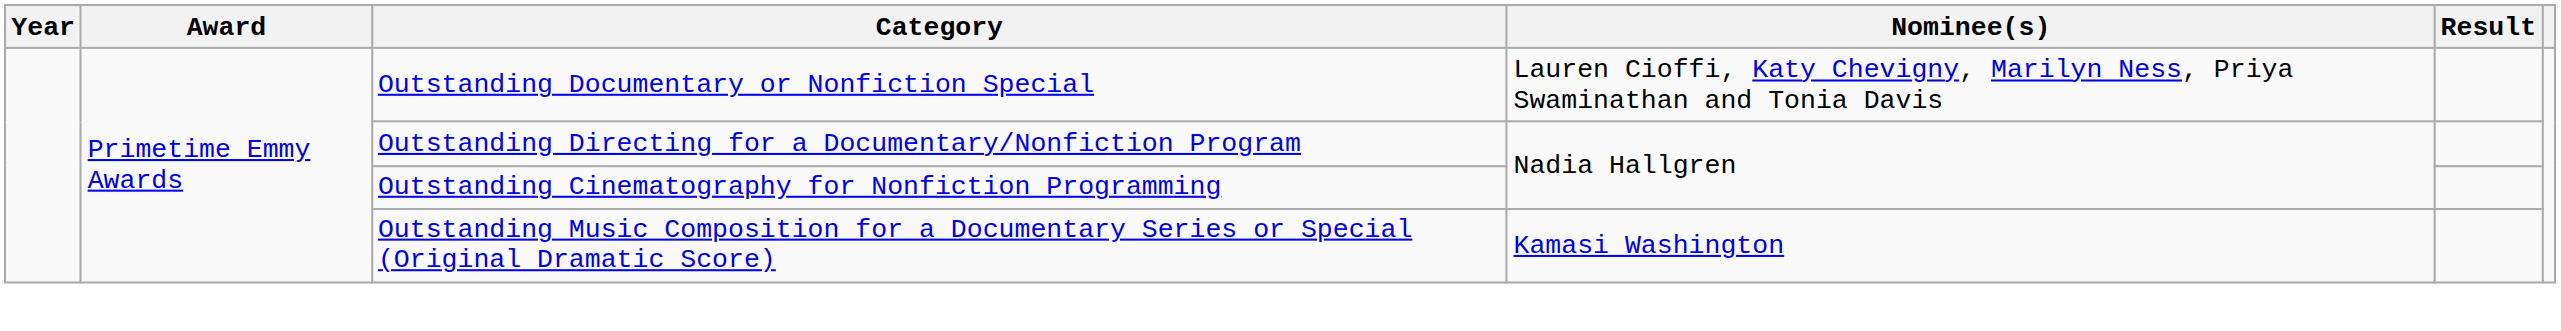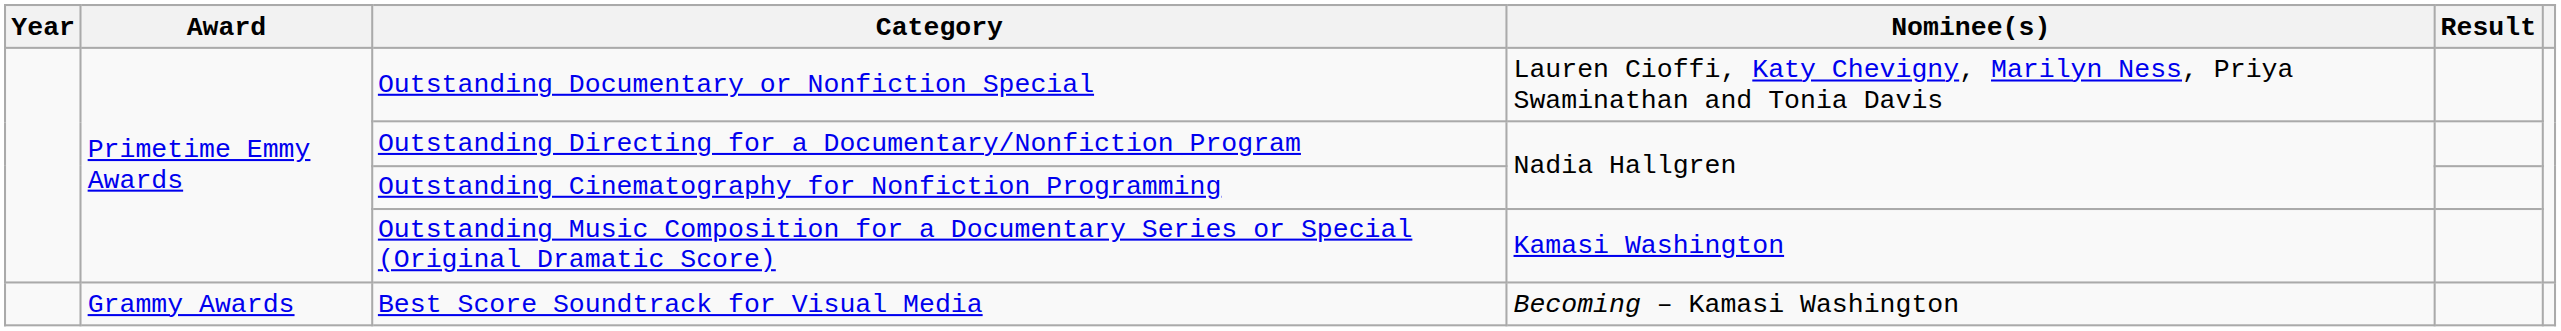+ row: (680, 304)
